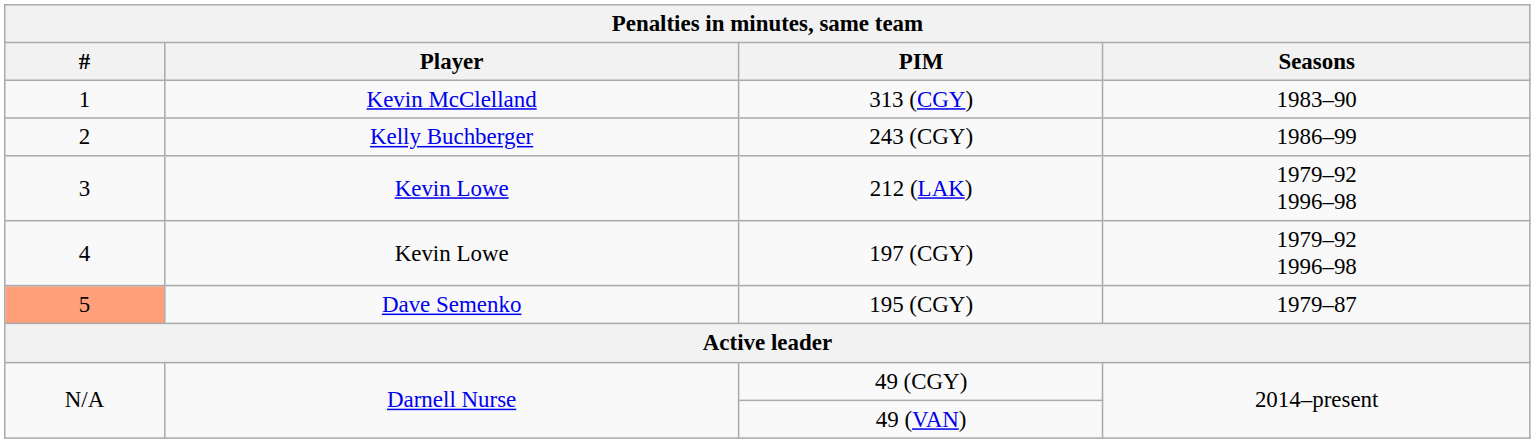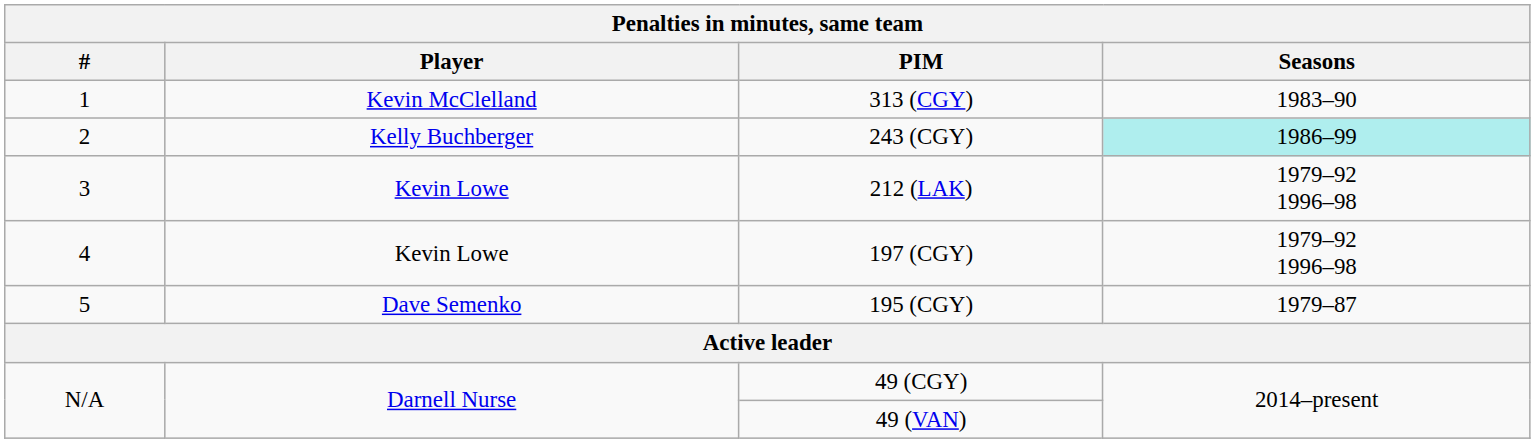(1317, 137) no background -> (1317, 137) paleturquoise background
(85, 305) lightsalmon background -> (85, 305) no background
